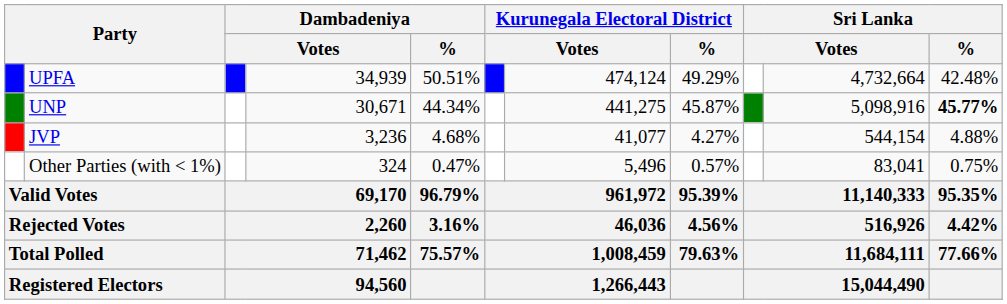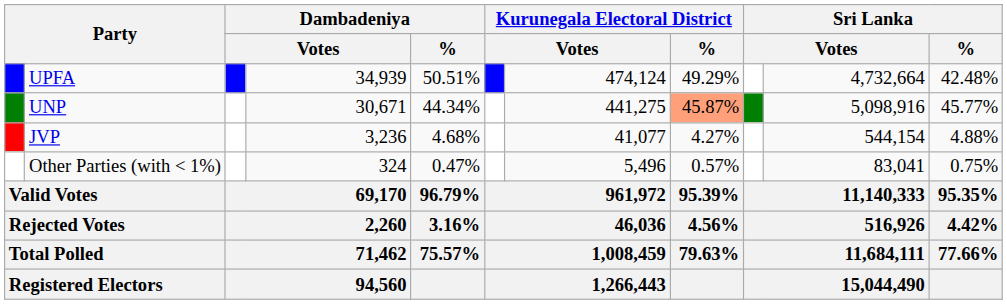(711, 107) no background -> (711, 107) lightsalmon background
(968, 107) bold -> (970, 107) normal
